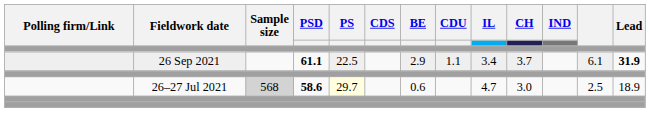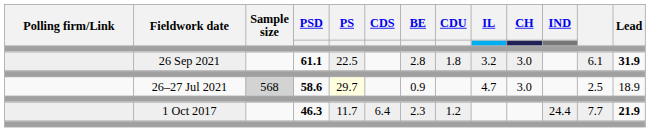(418, 62) 2.9 -> (418, 62) 2.8
(453, 62) 1.1 -> (453, 62) 1.8
(489, 62) 3.4 -> (489, 62) 3.2
(524, 62) 3.7 -> (524, 62) 3.0
(418, 87) 0.6 -> (418, 87) 0.9
+ row: (189, 112)
